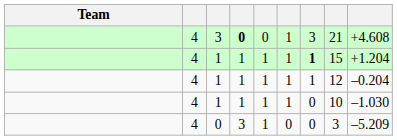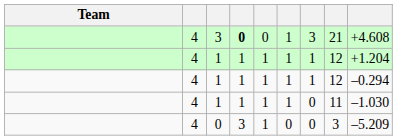(312, 59) bold -> (312, 59) normal
(336, 59) 15 -> (336, 59) 12
(370, 80) –0.204 -> (370, 80) –0.294
(336, 102) 10 -> (336, 102) 11
